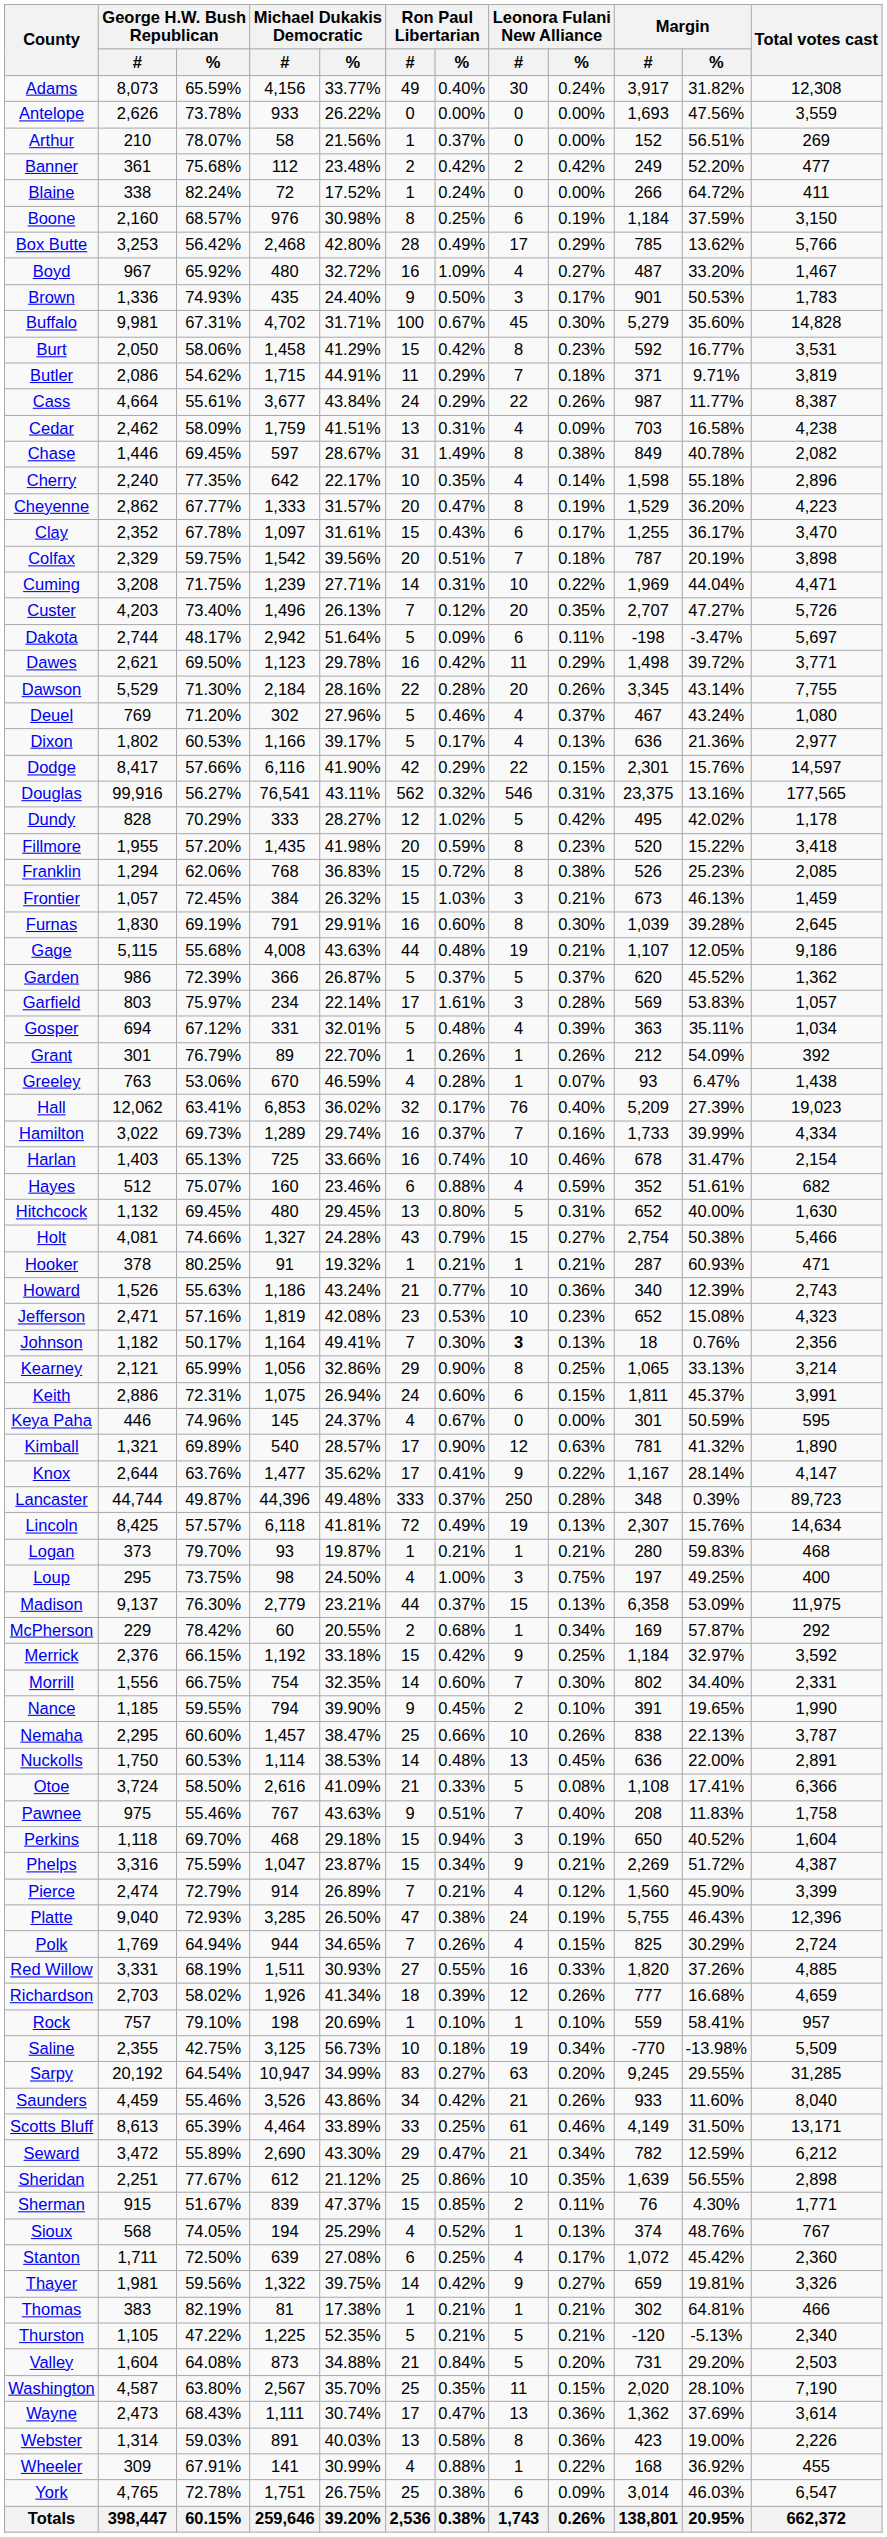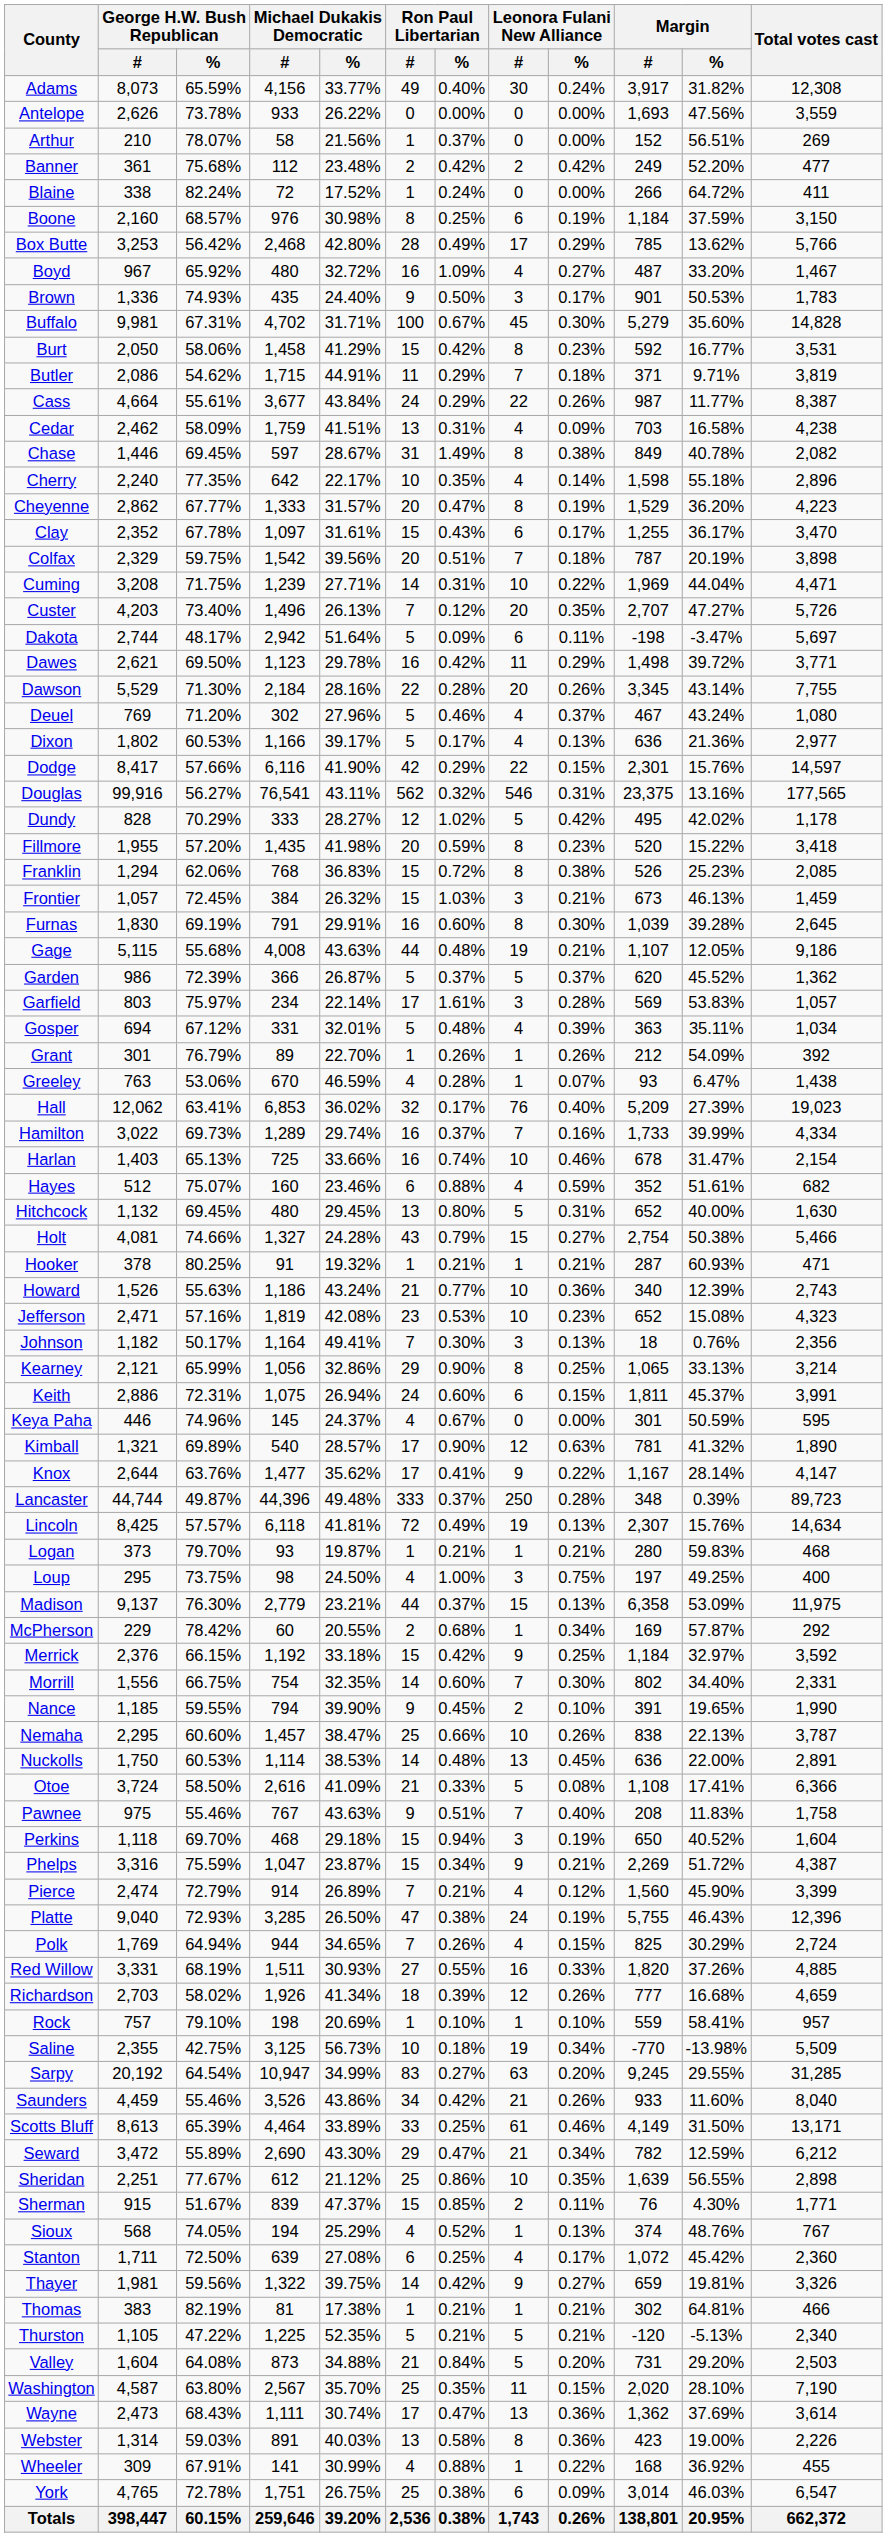(519, 1342) bold -> (519, 1342) normal
